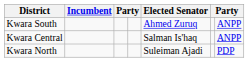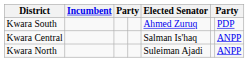(229, 24) ANPP -> (226, 24) PDP
(226, 51) PDP -> (229, 51) ANPP
